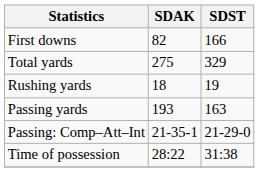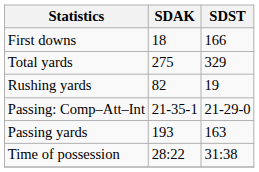(159, 39) 82 -> (159, 39) 18
(159, 85) 18 -> (159, 85) 82
rows swapped: (48, 108) <-> (76, 132)
